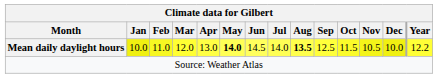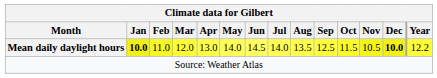(138, 47) normal -> (138, 47) bold
(232, 47) bold -> (232, 47) normal
(302, 47) bold -> (302, 47) normal
(394, 47) normal -> (394, 47) bold
